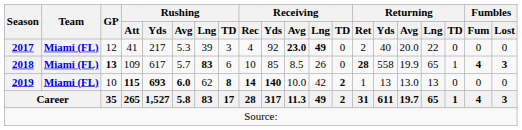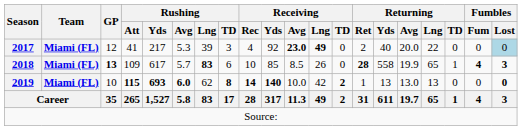(505, 47) no background -> (505, 47) lightblue background
(505, 82) normal -> (505, 82) bold
